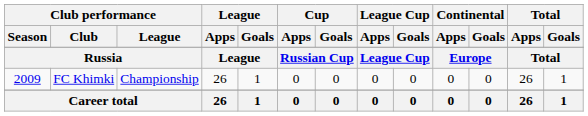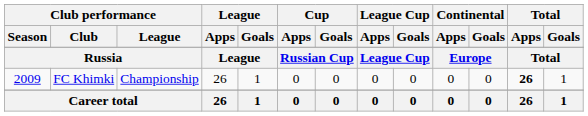(526, 79) normal -> (526, 79) bold
